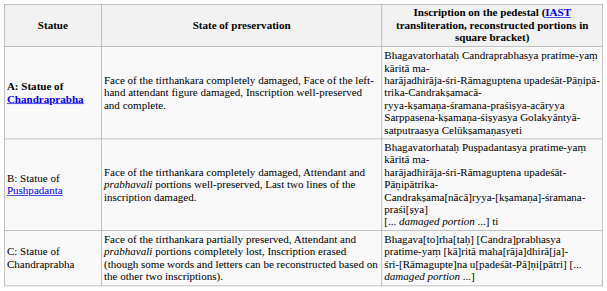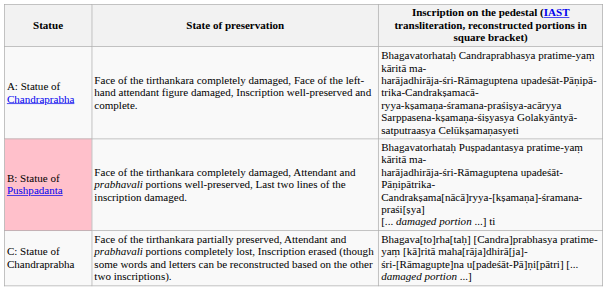(45, 92) bold -> (41, 92) normal
(35, 184) no background -> (35, 184) pink background
